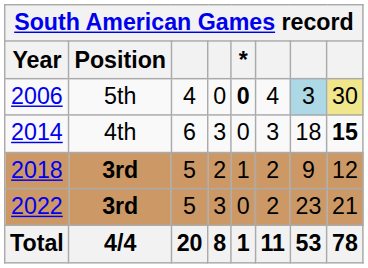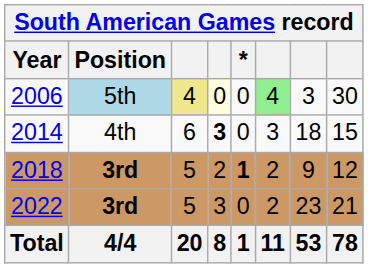(120, 96) no background -> (120, 96) lightblue background
(190, 96) no background -> (190, 96) khaki background
(220, 96) no background -> (220, 96) lightyellow background
(243, 96) bold -> (243, 96) normal
(273, 96) no background -> (273, 96) lightgreen background
(308, 96) lightblue background -> (308, 96) no background
(345, 96) khaki background -> (345, 96) no background
(220, 133) normal -> (220, 133) bold
(345, 133) bold -> (345, 133) normal
(243, 170) normal -> (243, 170) bold
